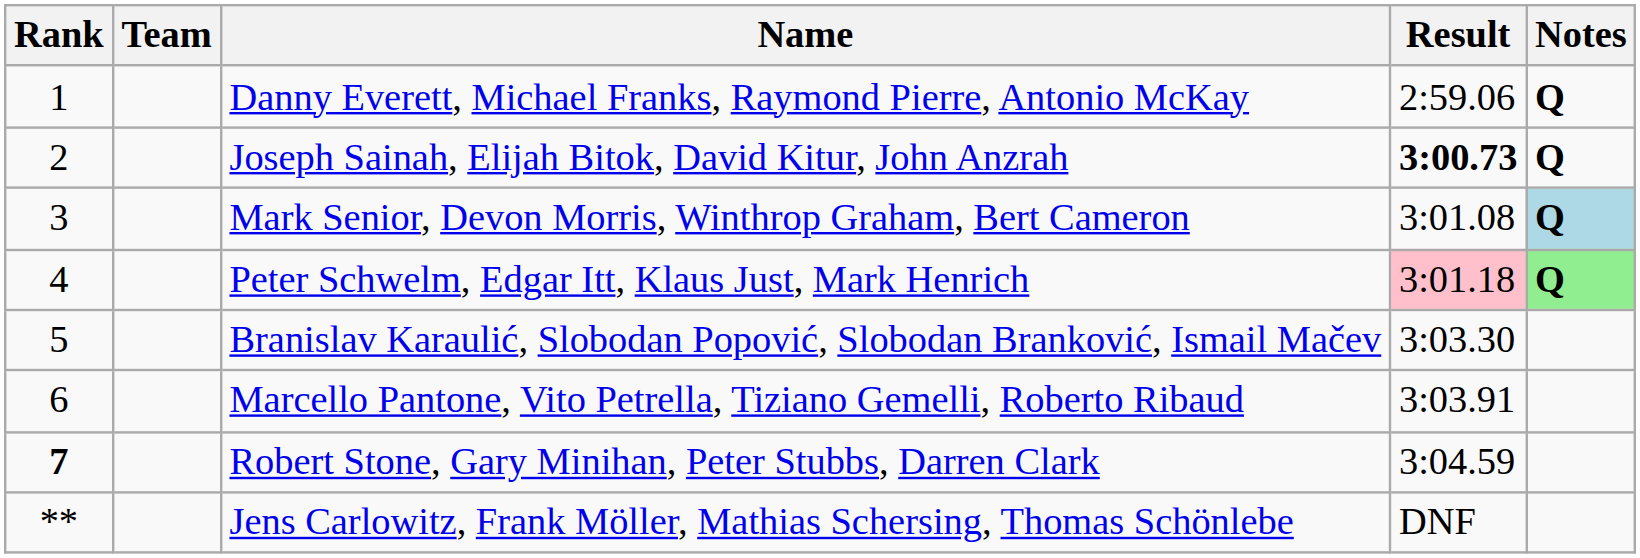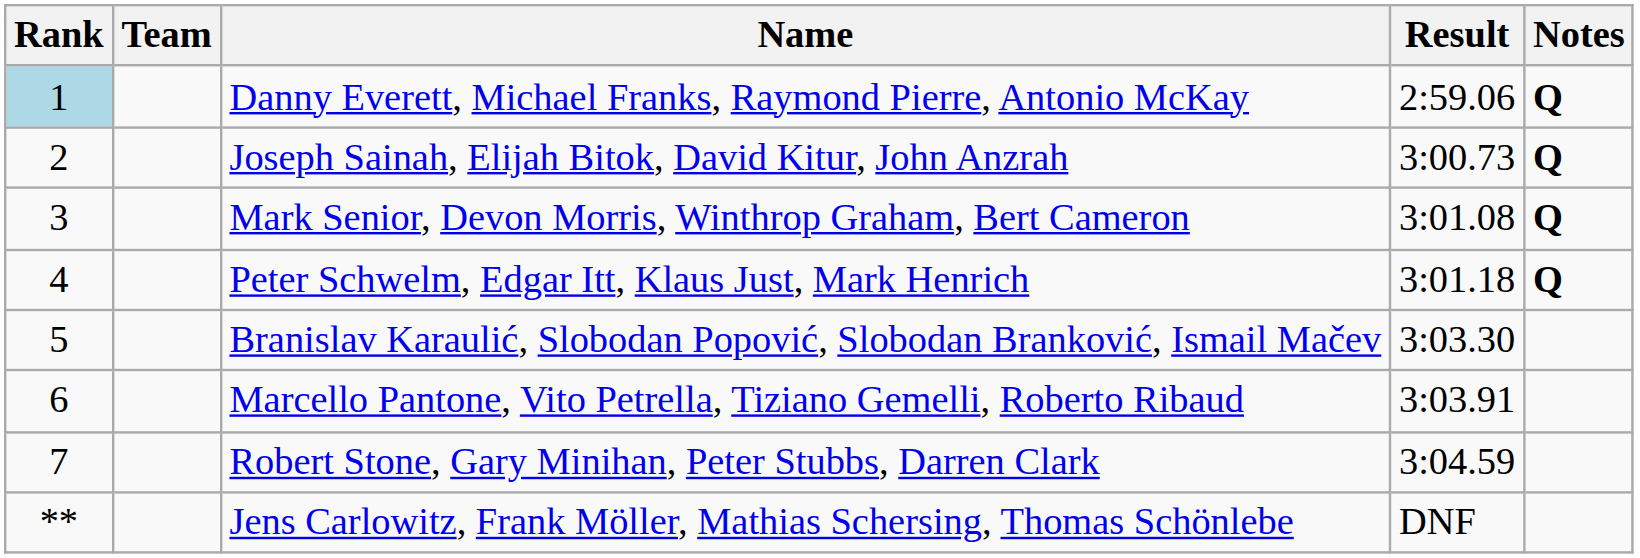(59, 95) no background -> (59, 95) lightblue background
(1458, 156) bold -> (1457, 156) normal
(1550, 217) lightblue background -> (1548, 217) no background
(1457, 278) pink background -> (1457, 278) no background
(1550, 278) lightgreen background -> (1548, 278) no background
(59, 461) bold -> (59, 461) normal
